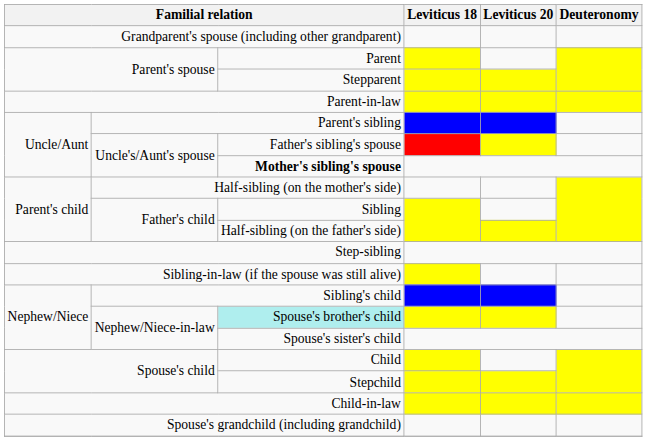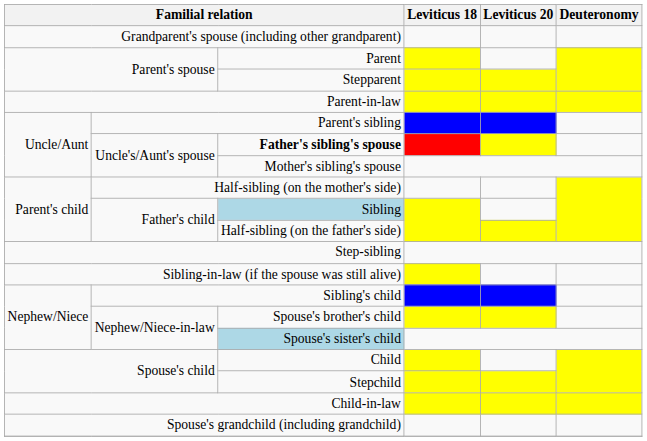(335, 144) normal -> (330, 144) bold
(328, 166) bold -> (333, 166) normal
(381, 209) no background -> (381, 209) lightblue background
(337, 317) paleturquoise background -> (337, 317) no background
(342, 338) no background -> (342, 338) lightblue background
